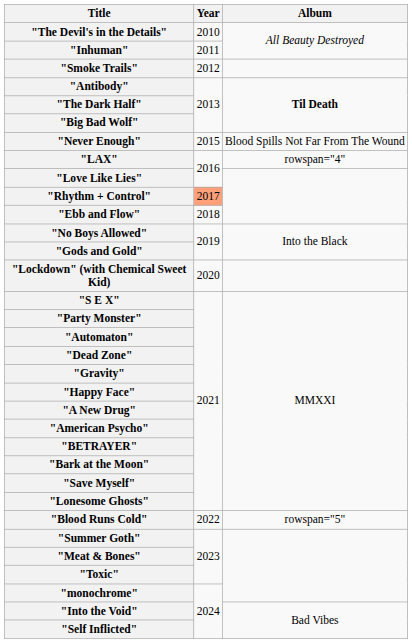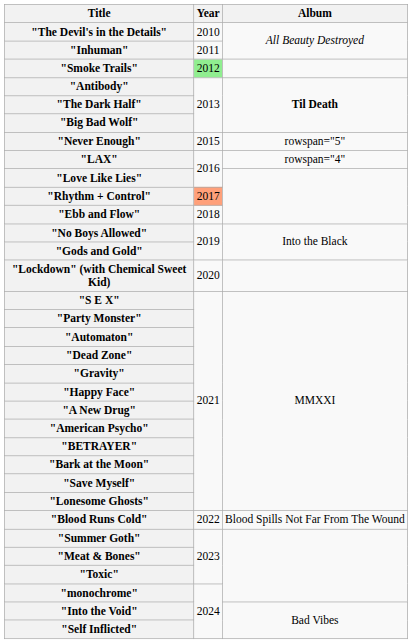(208, 68) no background -> (208, 68) lightgreen background
(315, 141) Blood Spills Not Far From The Wound -> (315, 141) rowspan="5"
(315, 519) rowspan="5" -> (315, 519) Blood Spills Not Far From The Wound
